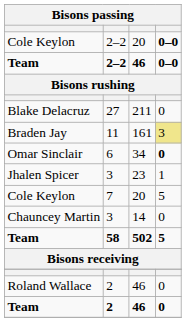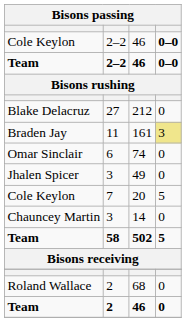(139, 42) 20 -> (139, 42) 46
(142, 111) 211 -> (142, 111) 212
(139, 153) 34 -> (139, 153) 74
(162, 153) bold -> (162, 153) normal
(139, 174) 23 -> (139, 174) 49
(162, 174) 1 -> (162, 174) 0
(139, 286) 46 -> (139, 286) 68
